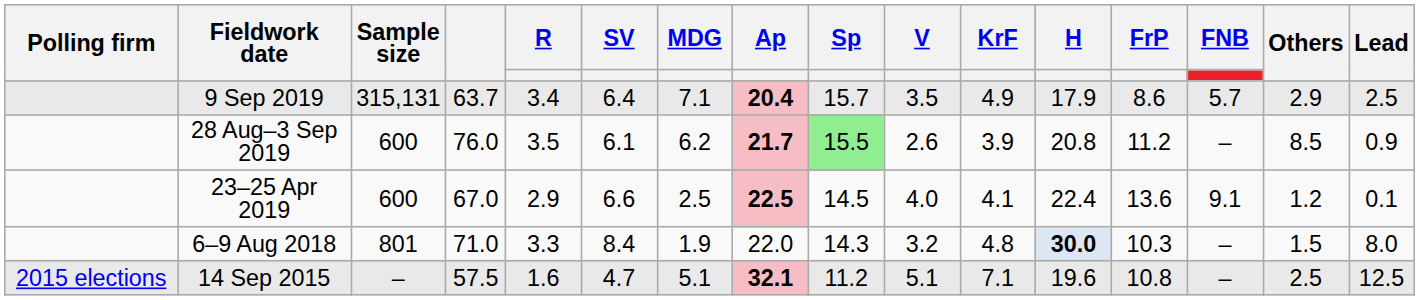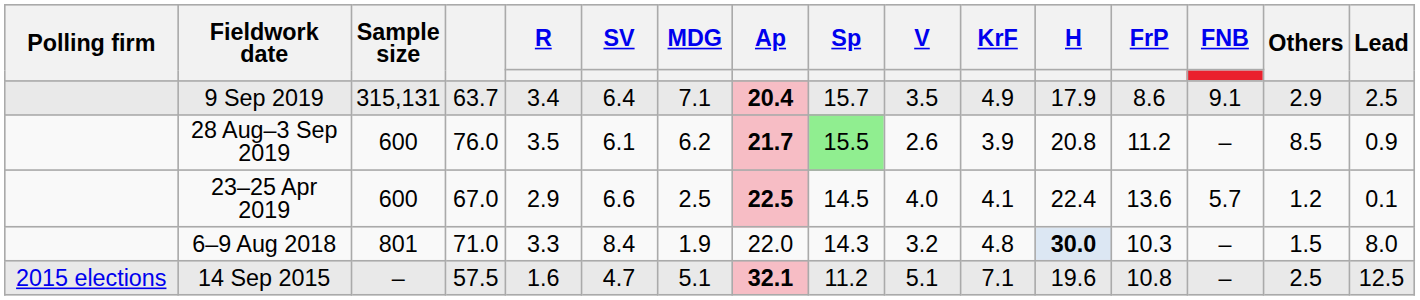(1225, 98) 5.7 -> (1225, 98) 9.1
(1225, 199) 9.1 -> (1225, 199) 5.7
